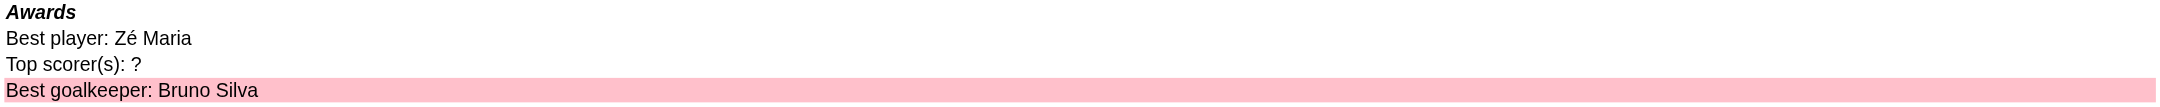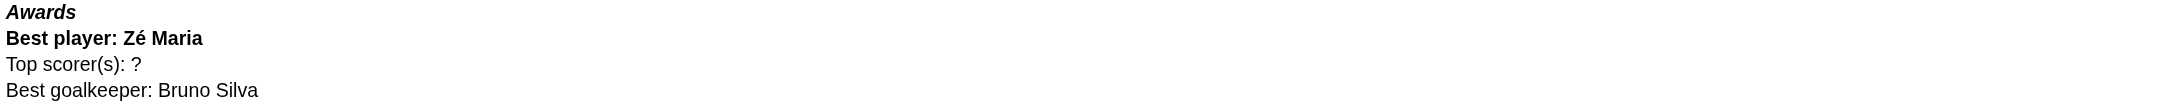(99, 38) normal -> (104, 38) bold
(132, 90) pink background -> (132, 90) no background
